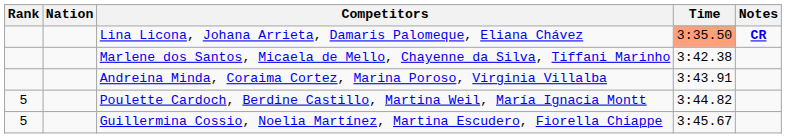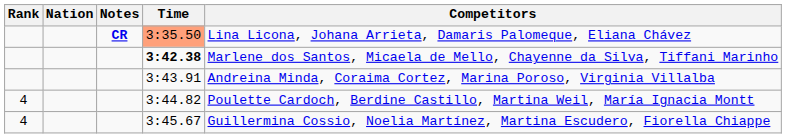columns swapped: (385, 16) <-> (758, 16)
(705, 58) normal -> (173, 58) bold
(24, 101) 5 -> (24, 101) 4
(24, 122) 5 -> (24, 122) 4
